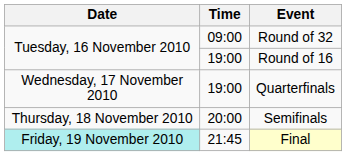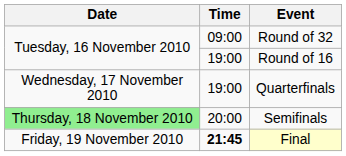(102, 118) no background -> (102, 118) lightgreen background
(102, 140) paleturquoise background -> (102, 140) no background
(225, 140) normal -> (225, 140) bold
